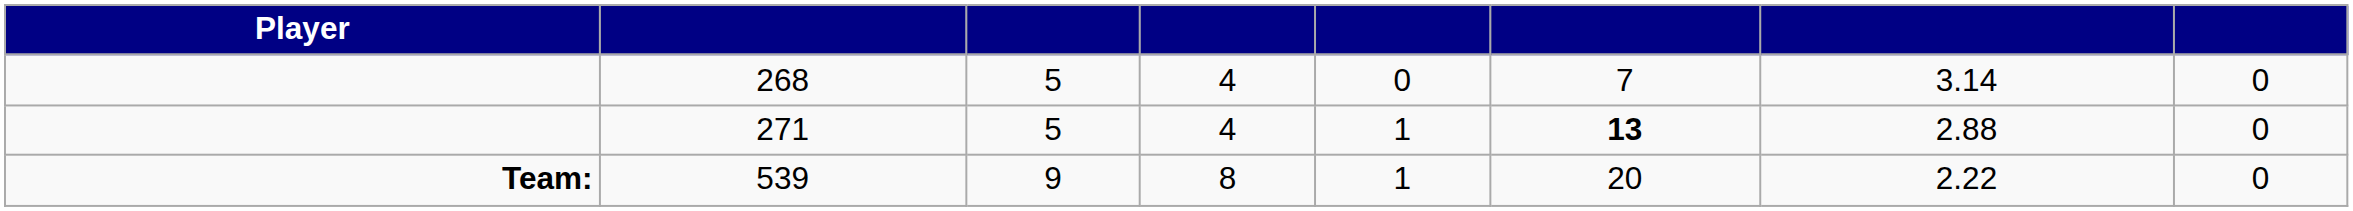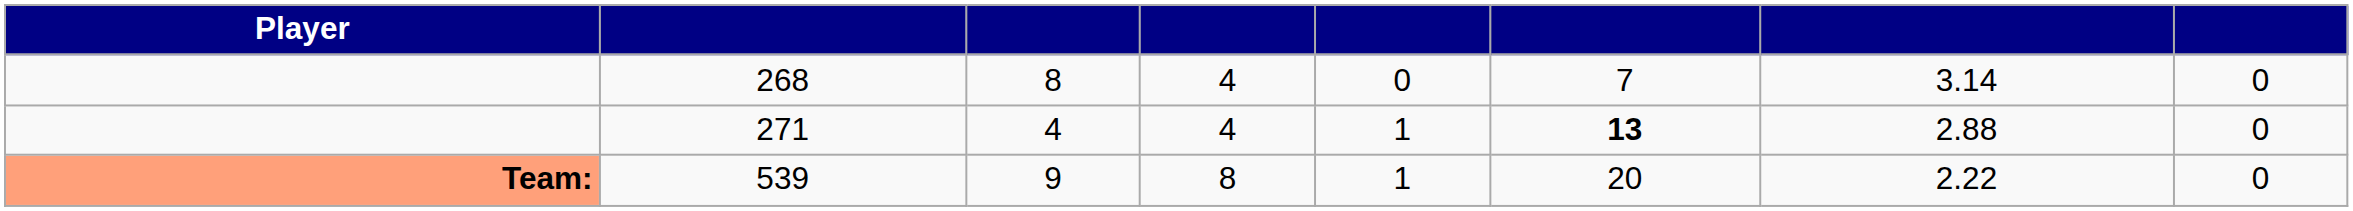(1053, 79) 5 -> (1053, 79) 8
(1053, 129) 5 -> (1053, 129) 4
(547, 179) no background -> (547, 179) lightsalmon background
